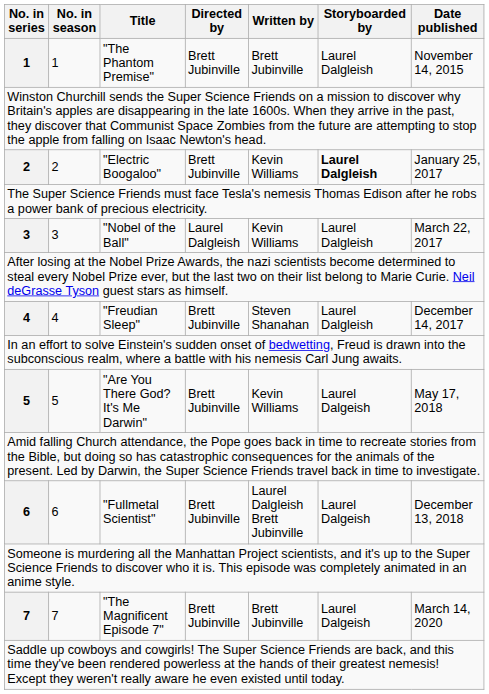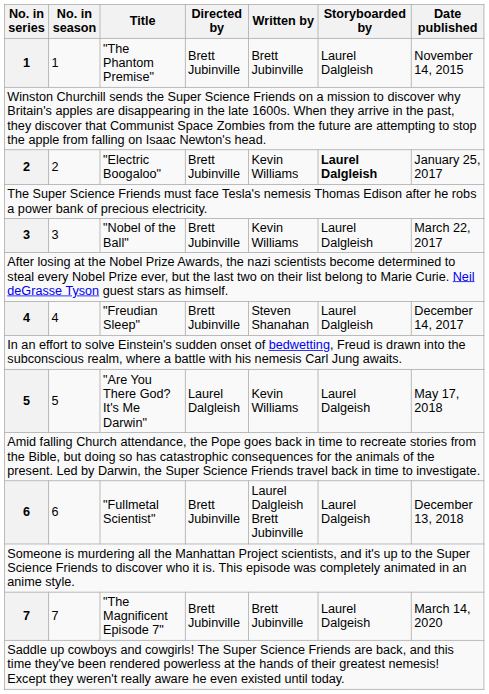(214, 235) Laurel Dalgleish -> (214, 235) Brett Jubinville
(214, 401) Brett Jubinville -> (214, 401) Laurel Dalgleish
